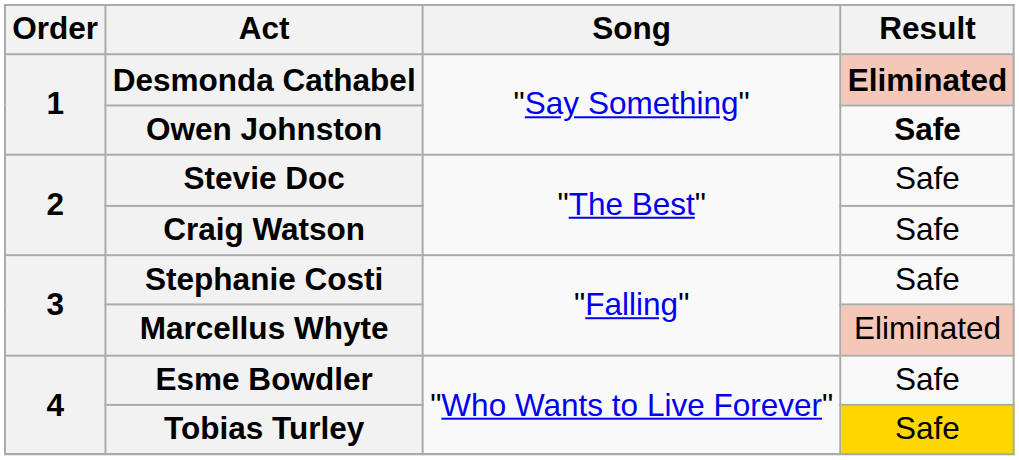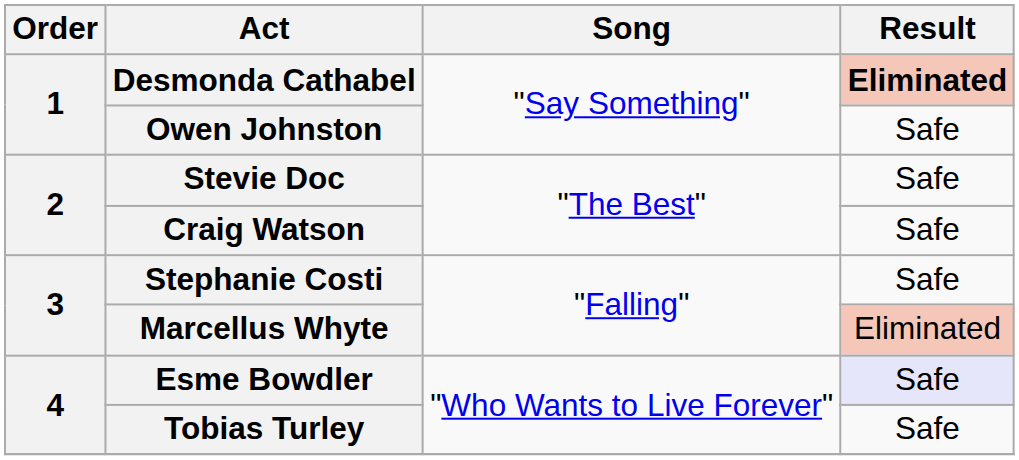(927, 129) bold -> (927, 129) normal
(927, 379) no background -> (927, 379) lavender background
(927, 429) gold background -> (927, 429) no background
